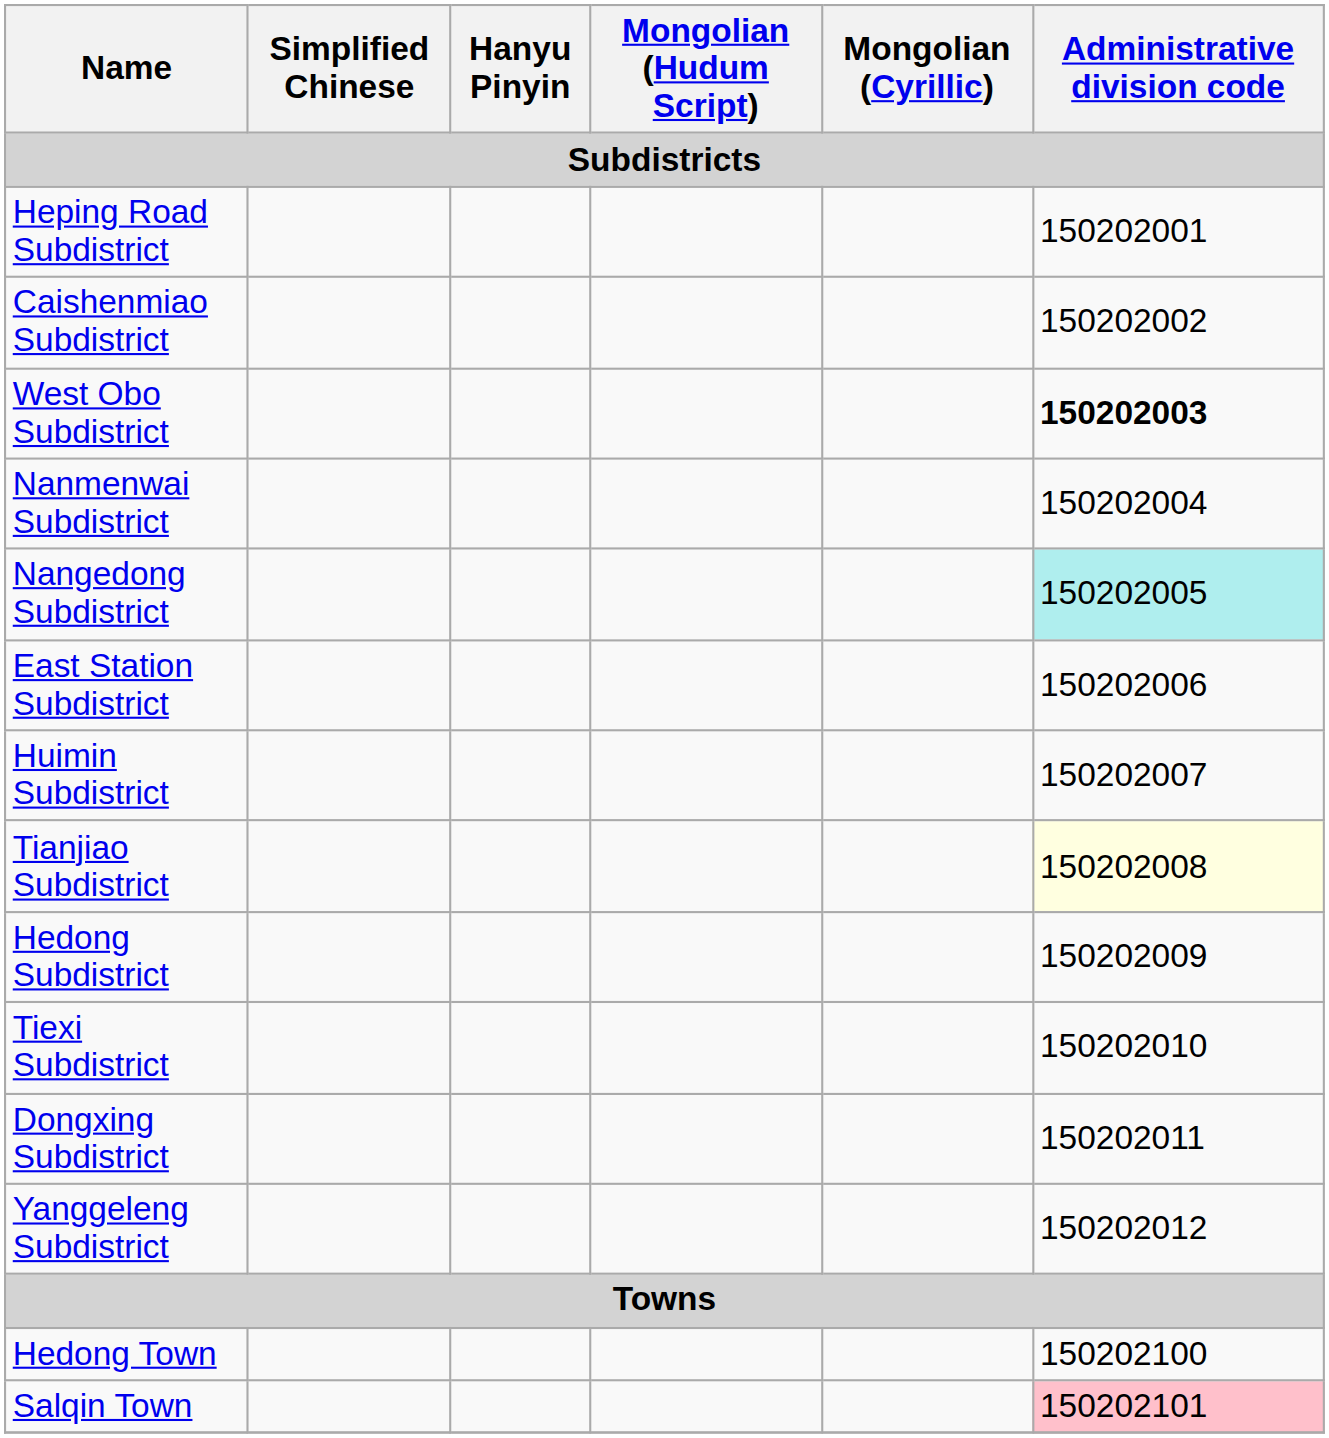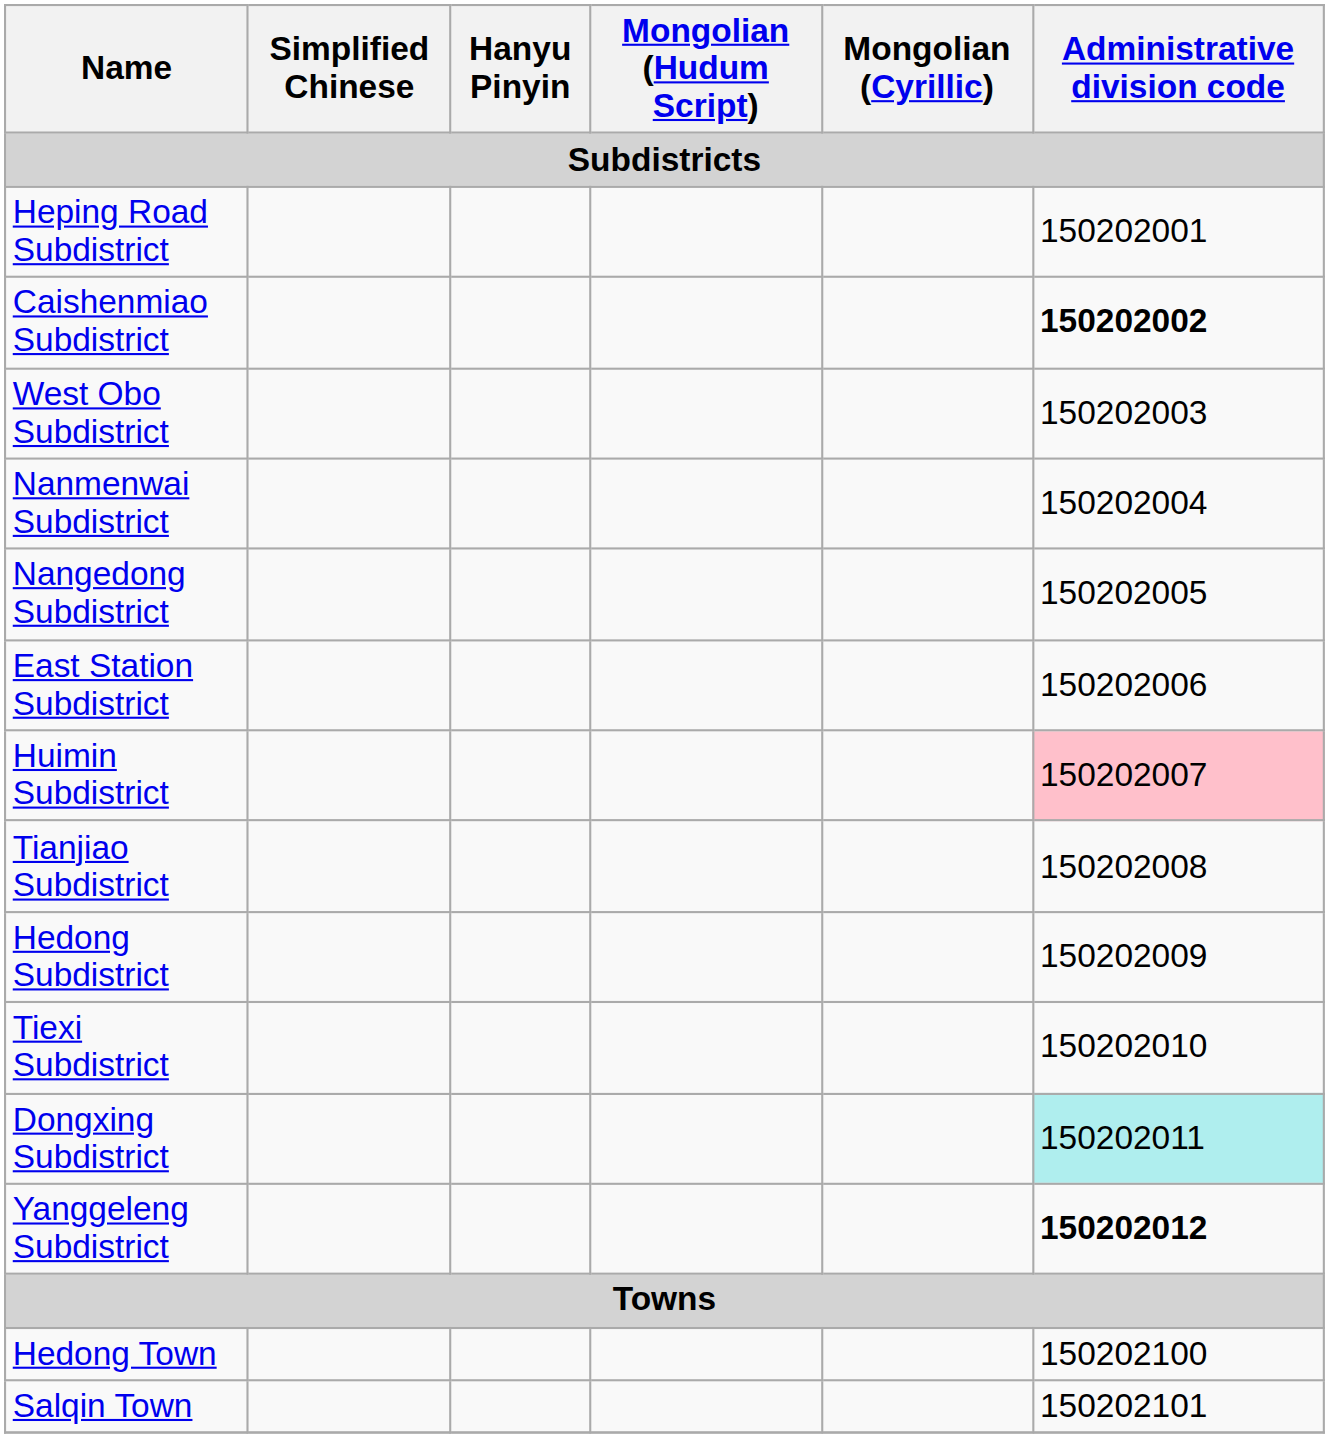(1124, 321) normal -> (1124, 321) bold
(1124, 412) bold -> (1124, 412) normal
(1124, 593) paleturquoise background -> (1124, 593) no background
(1124, 775) no background -> (1124, 775) pink background
(1124, 865) lightyellow background -> (1124, 865) no background
(1122, 1137) no background -> (1122, 1137) paleturquoise background
(1124, 1228) normal -> (1124, 1228) bold
(1124, 1406) pink background -> (1124, 1406) no background
